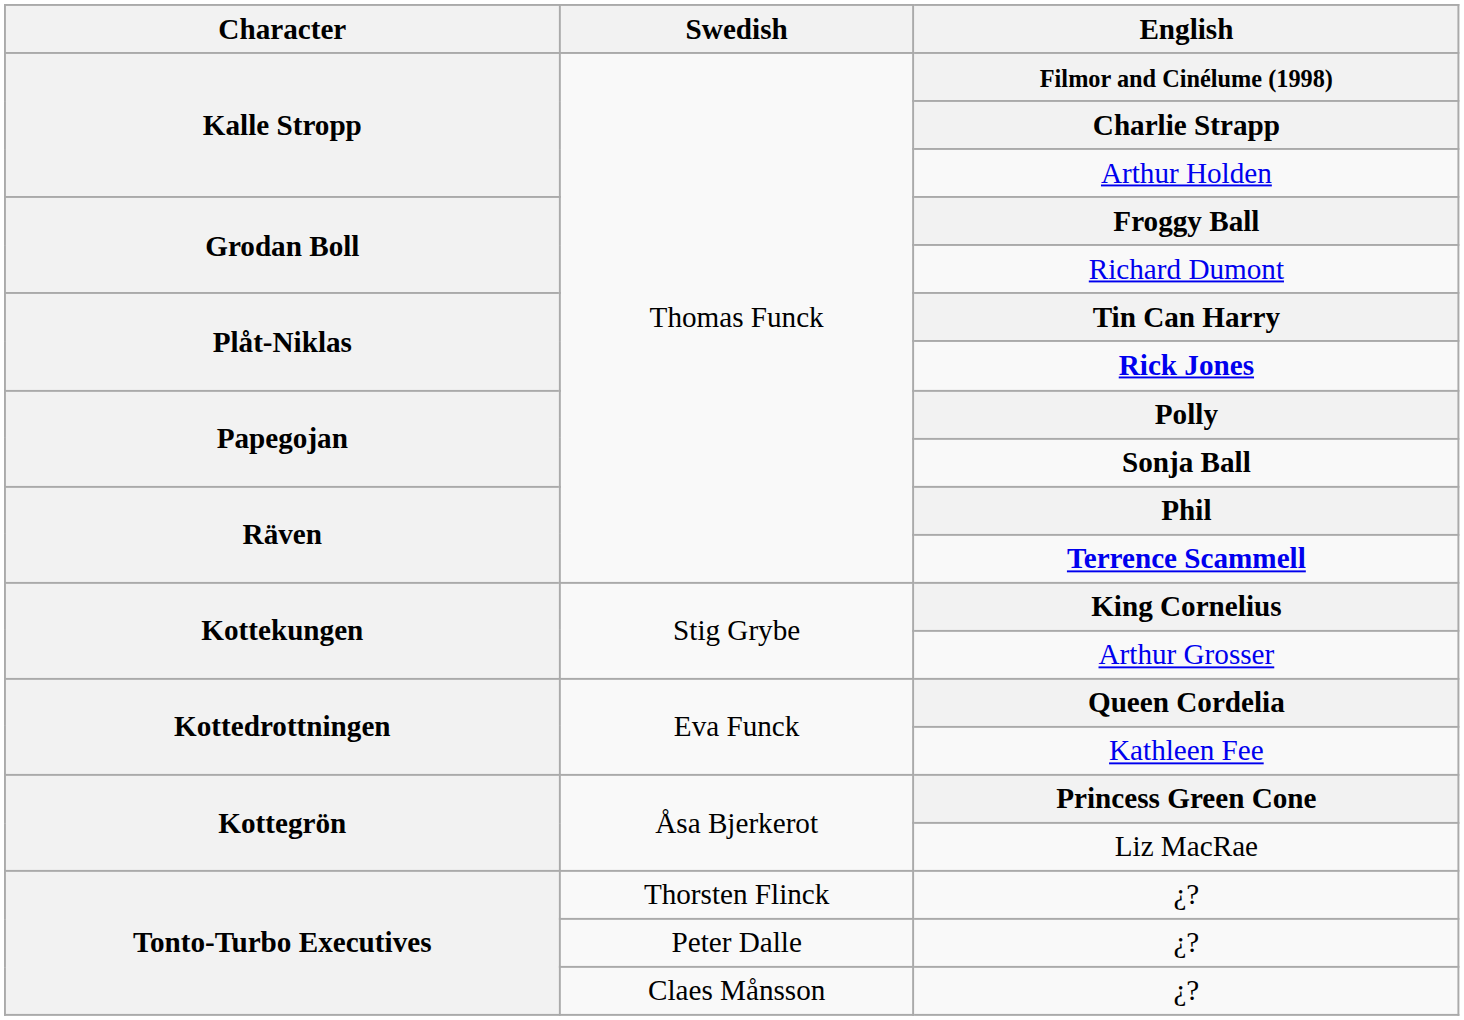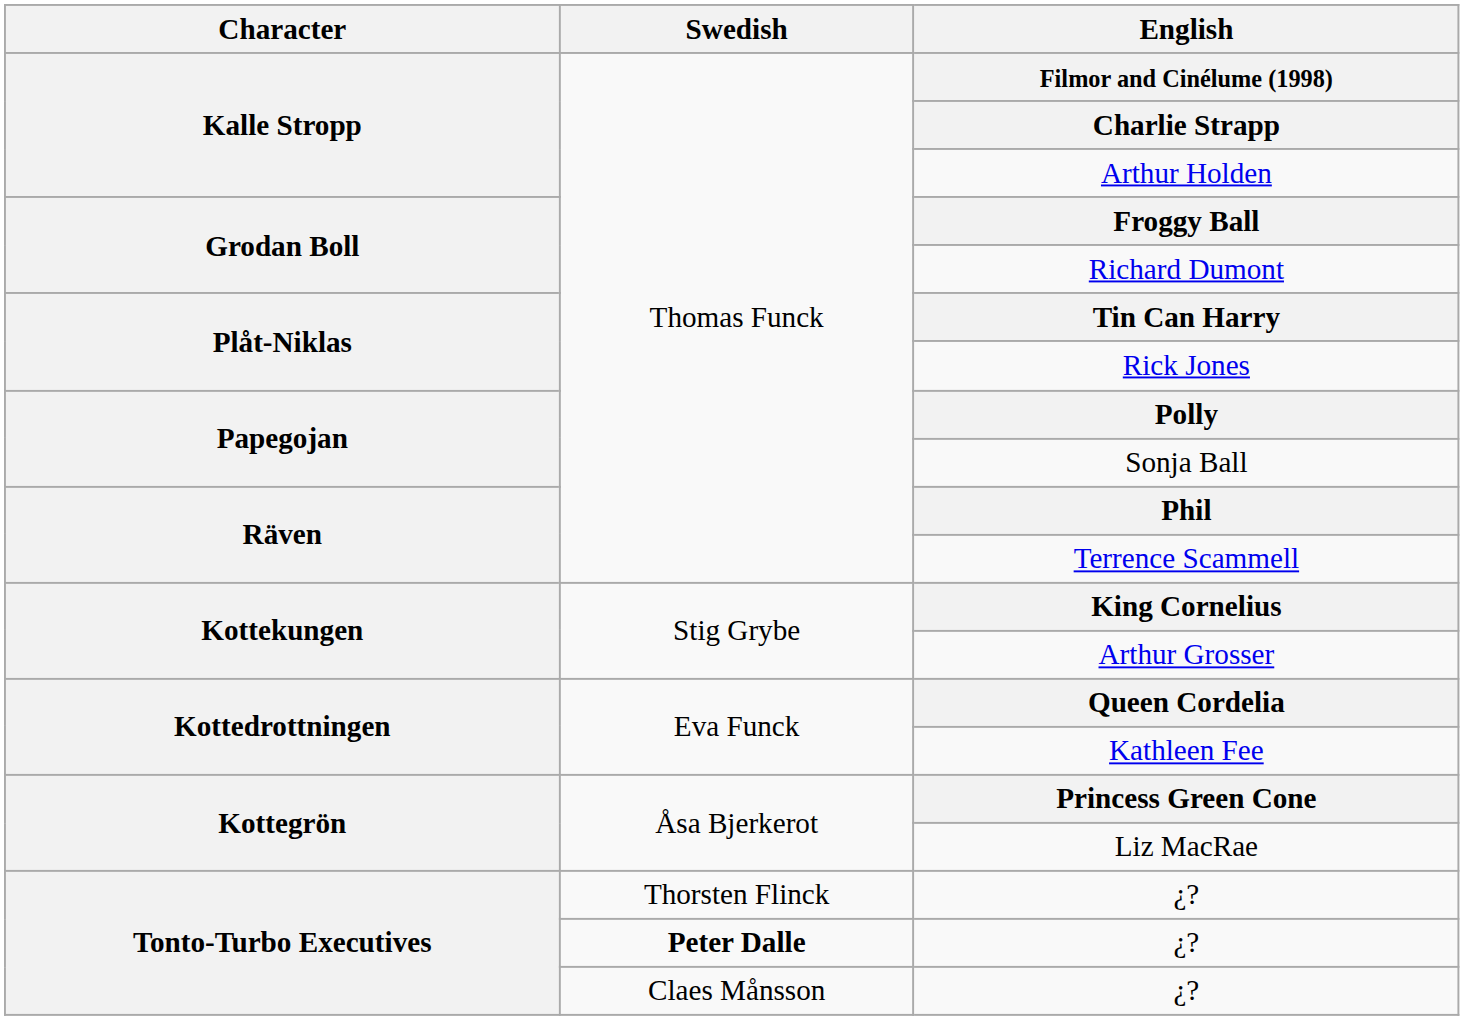(1186, 365) bold -> (1186, 365) normal
(1186, 461) bold -> (1186, 461) normal
(1186, 558) bold -> (1186, 558) normal
(737, 943) normal -> (737, 943) bold
